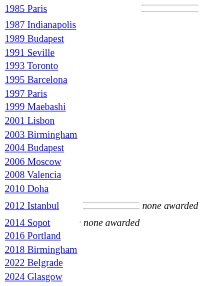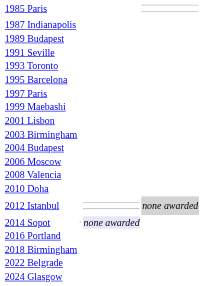(170, 205) no background -> (170, 205) lightgrey background
(112, 222) no background -> (112, 222) lavender background
